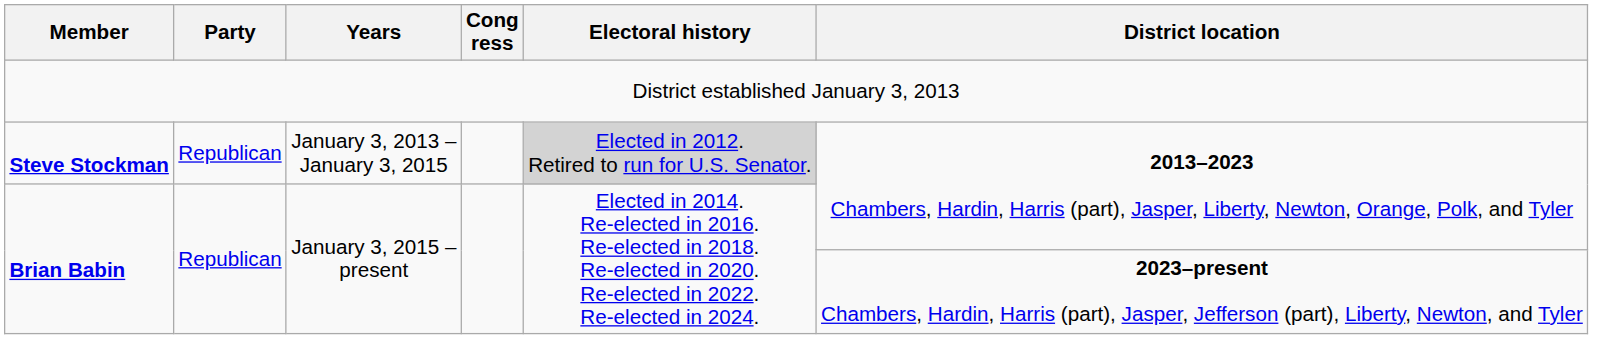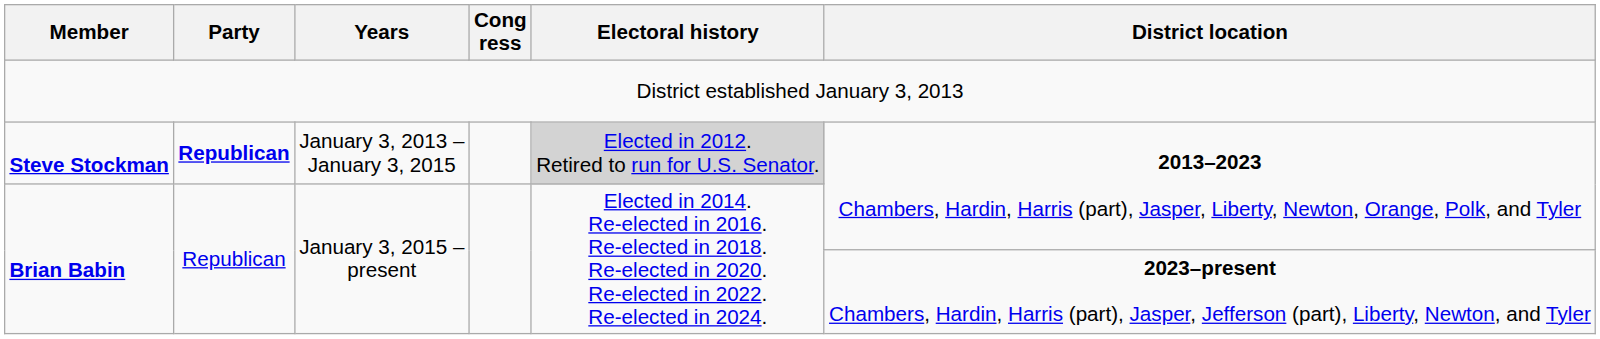(230, 153) normal -> (234, 153) bold
